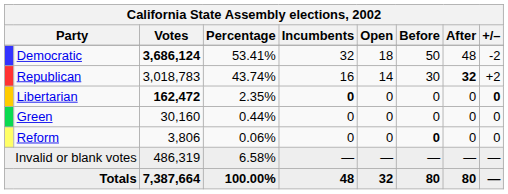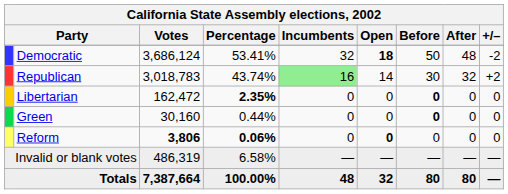(171, 56) bold -> (171, 56) normal
(386, 56) normal -> (386, 56) bold
(347, 76) no background -> (347, 76) lightgreen background
(469, 76) bold -> (469, 76) normal
(177, 97) bold -> (177, 97) normal
(257, 97) normal -> (257, 97) bold
(351, 97) bold -> (351, 97) normal
(436, 97) normal -> (436, 97) bold
(497, 97) bold -> (497, 97) normal
(436, 117) normal -> (436, 117) bold
(184, 138) normal -> (184, 138) bold
(257, 138) normal -> (257, 138) bold
(390, 138) normal -> (390, 138) bold
(436, 138) bold -> (436, 138) normal
